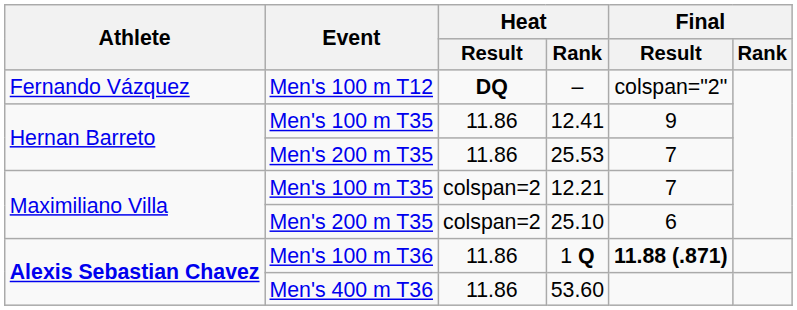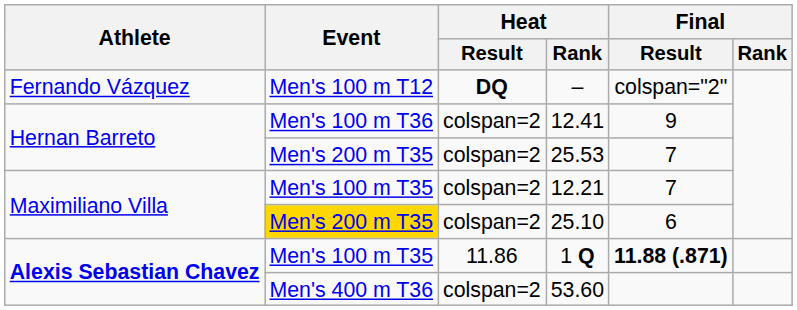(351, 121) Men's 100 m T35 -> (351, 121) Men's 100 m T36
(492, 121) 11.86 -> (492, 121) colspan=2
(492, 155) 11.86 -> (492, 155) colspan=2
(351, 222) no background -> (351, 222) gold background
(351, 256) Men's 100 m T36 -> (351, 256) Men's 100 m T35
(492, 289) 11.86 -> (492, 289) colspan=2
